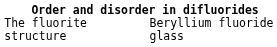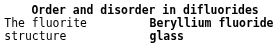(212, 30) normal -> (212, 30) bold
